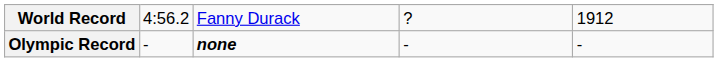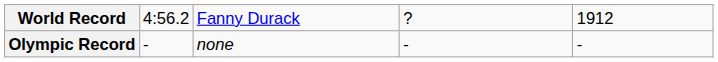(217, 44) bold -> (215, 44) normal
